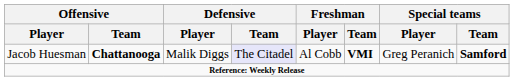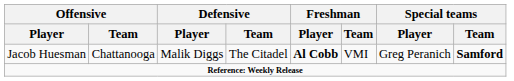(126, 53) bold -> (123, 53) normal
(264, 53) lavender background -> (258, 53) no background
(320, 53) normal -> (316, 53) bold
(360, 53) bold -> (356, 53) normal
